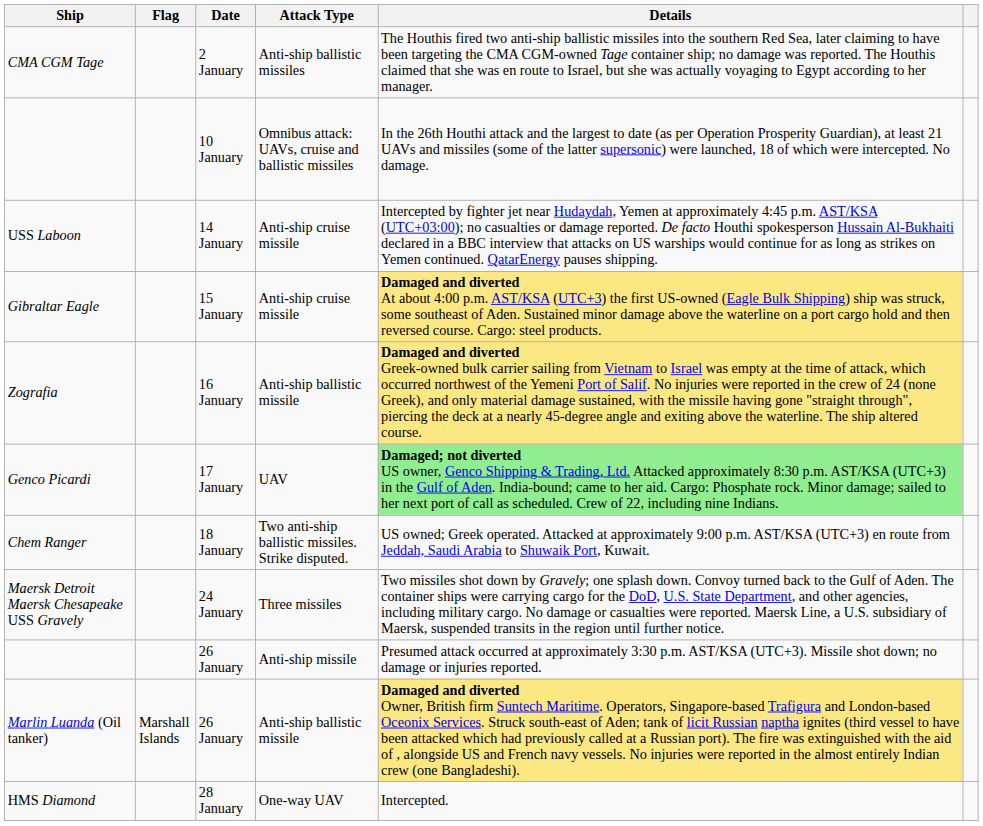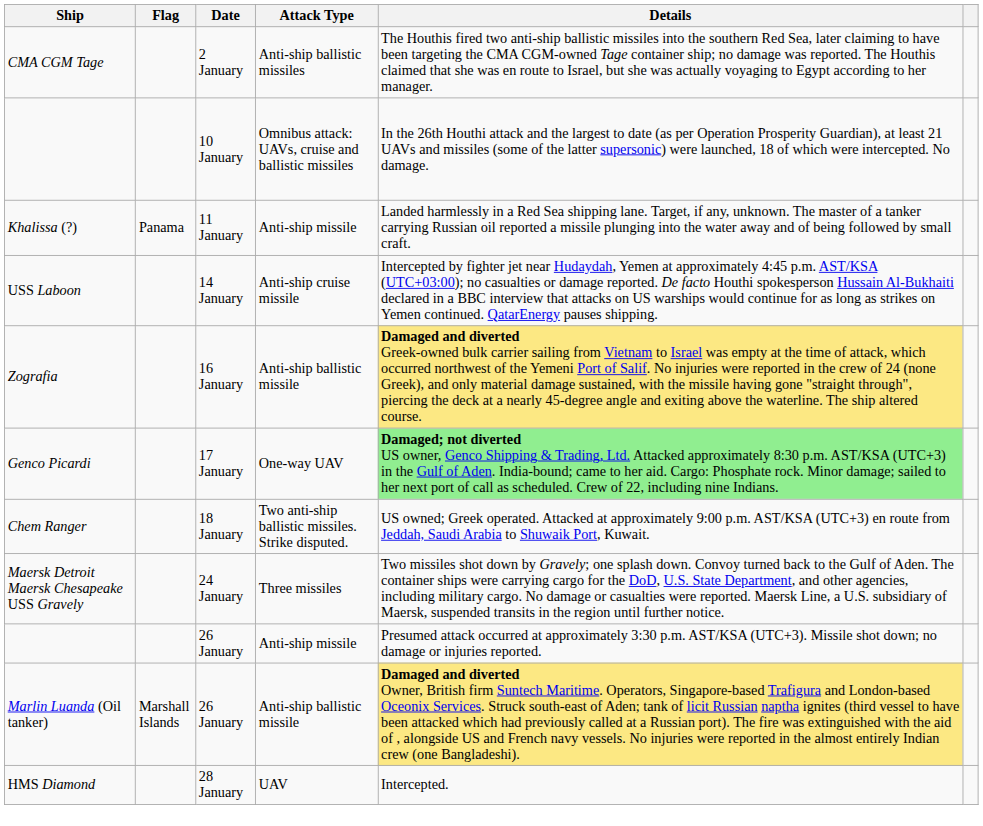+ row: (42, 227)
- row: (53, 306)
(273, 479) UAV -> (301, 463) One-way UAV
(301, 800) One-way UAV -> (273, 784) UAV
